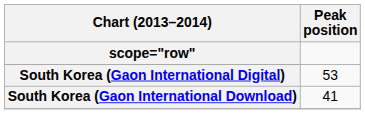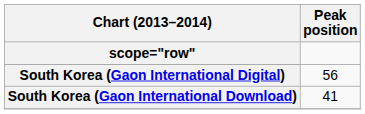(330, 75) 53 -> (330, 75) 56
